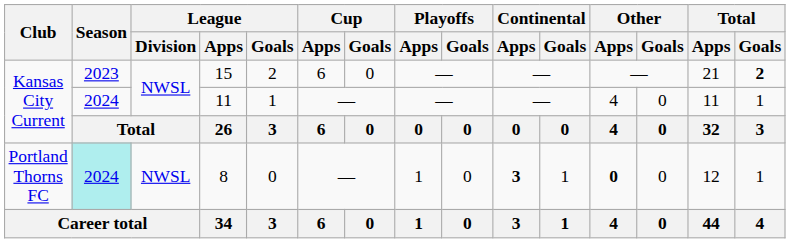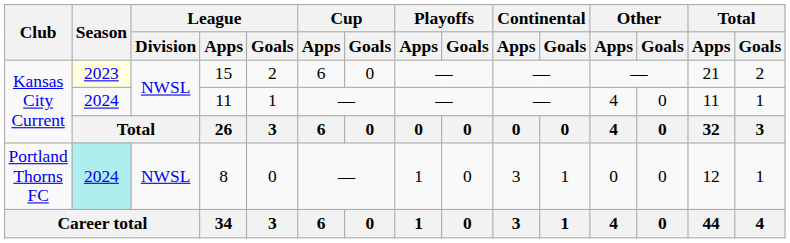(101, 73) no background -> (101, 73) lightyellow background
(760, 73) bold -> (760, 73) normal
(516, 176) bold -> (516, 176) normal
(614, 176) bold -> (614, 176) normal
